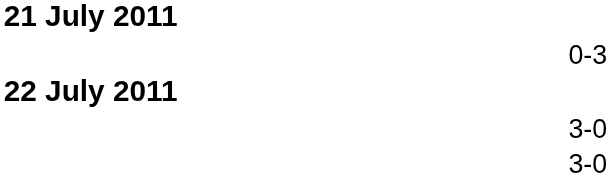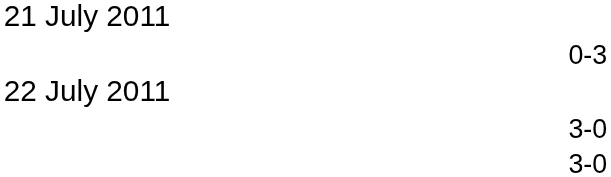(91, 16) bold -> (87, 16) normal
(91, 91) bold -> (87, 91) normal
